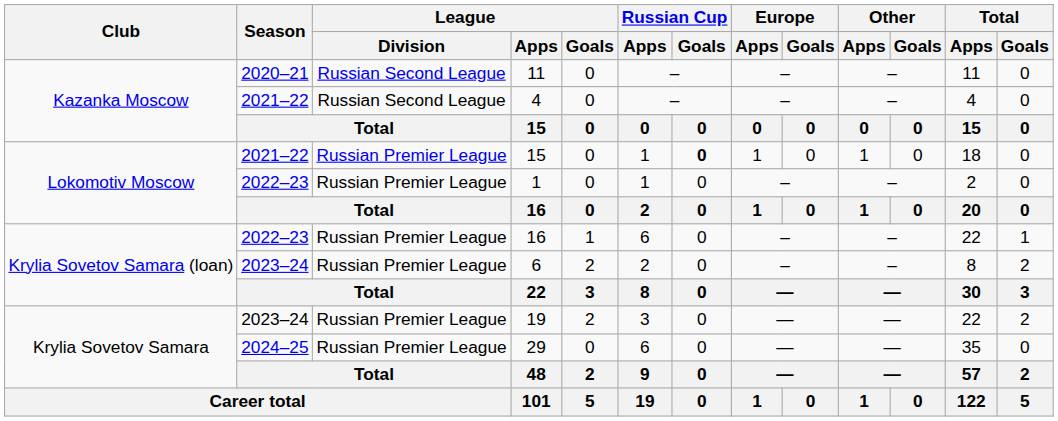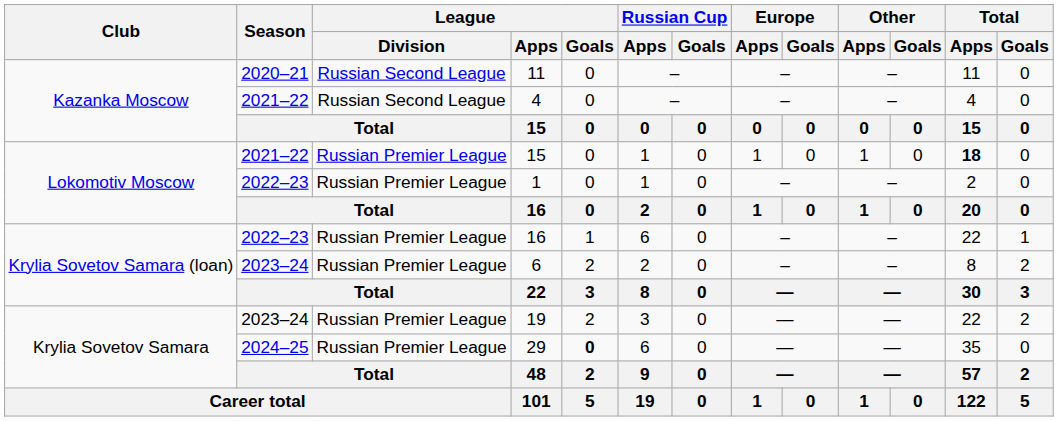(702, 155) bold -> (702, 155) normal
(971, 155) normal -> (971, 155) bold
(590, 347) normal -> (590, 347) bold
